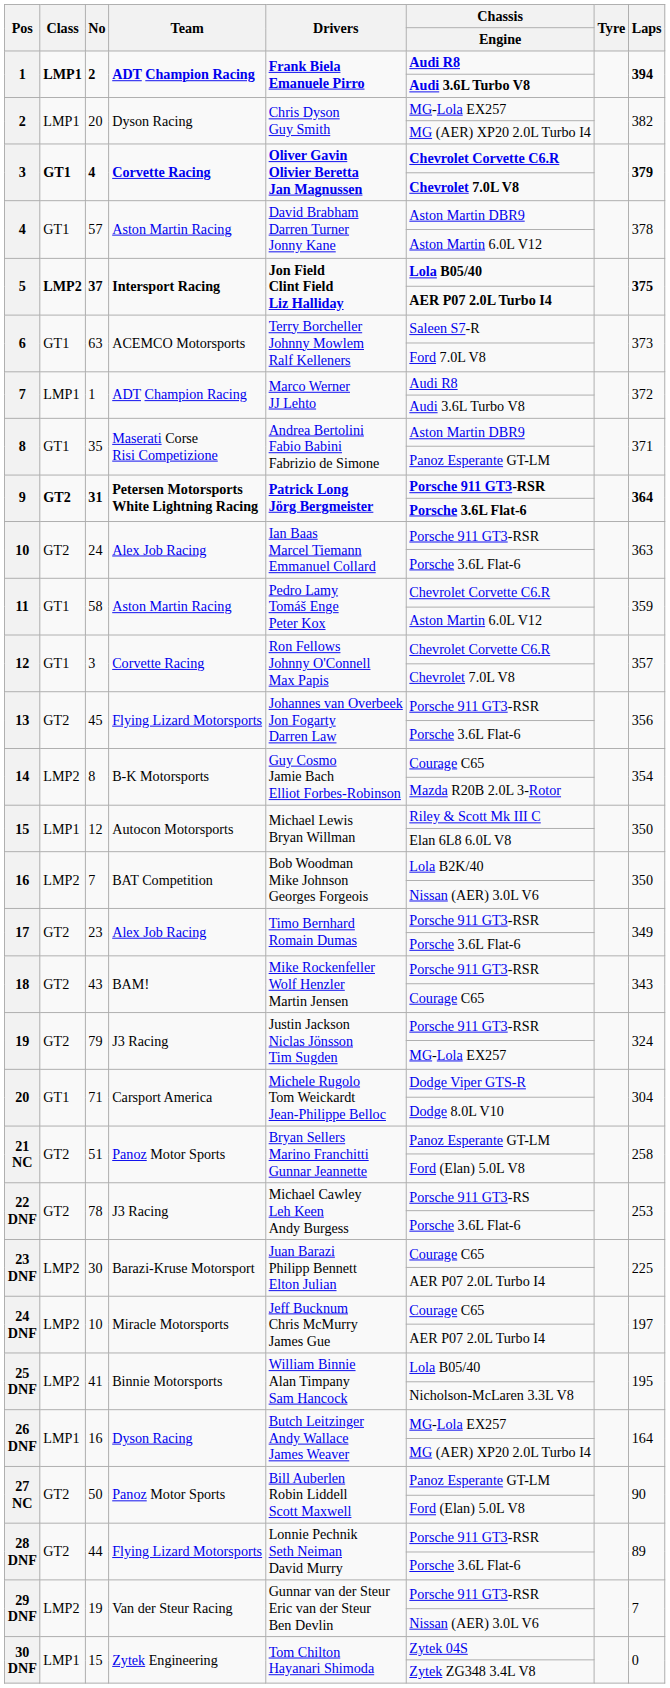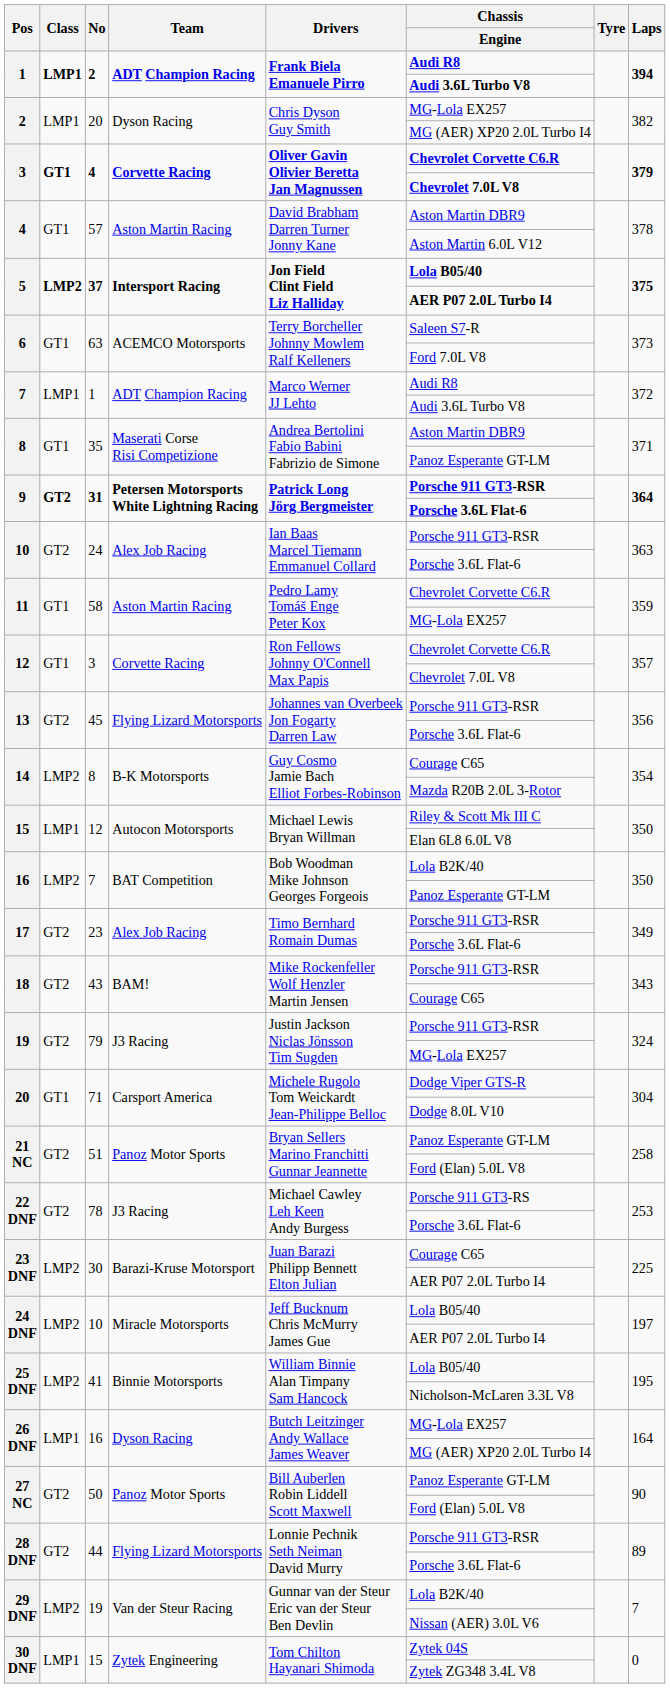(476, 621) Aston Martin 6.0L V12 -> (458, 621) MG-Lola EX257
(474, 894) Nissan (AER) 3.0L V6 -> (480, 894) Panoz Esperante GT-LM
(447, 1310) Courage C65 -> (445, 1310) Lola B05/40
(474, 1594) Porsche 911 GT3-RSR -> (446, 1594) Lola B2K/40
